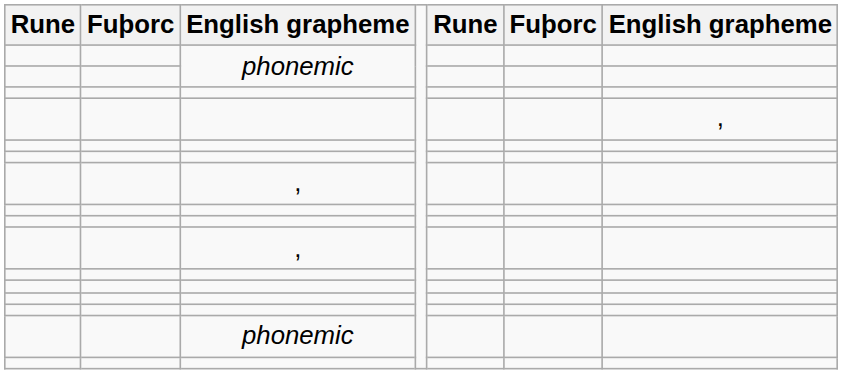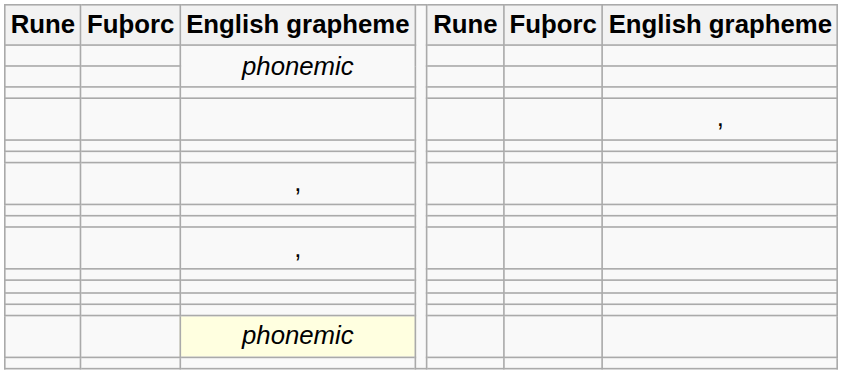(298, 336) no background -> (298, 336) lightyellow background
